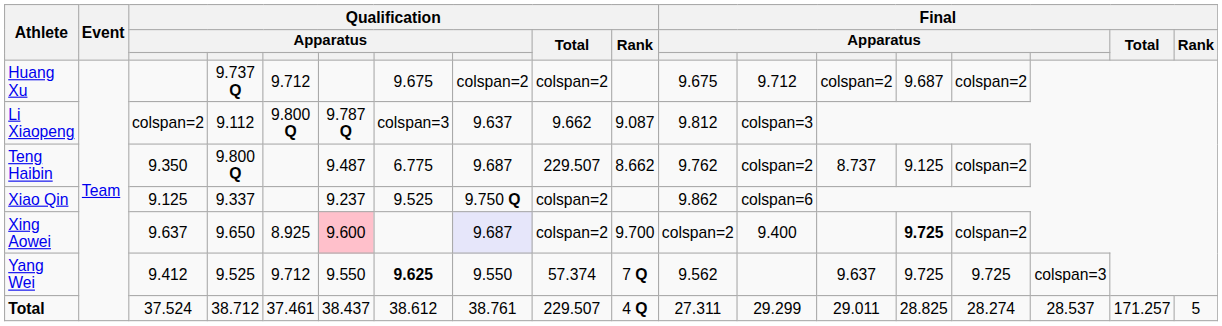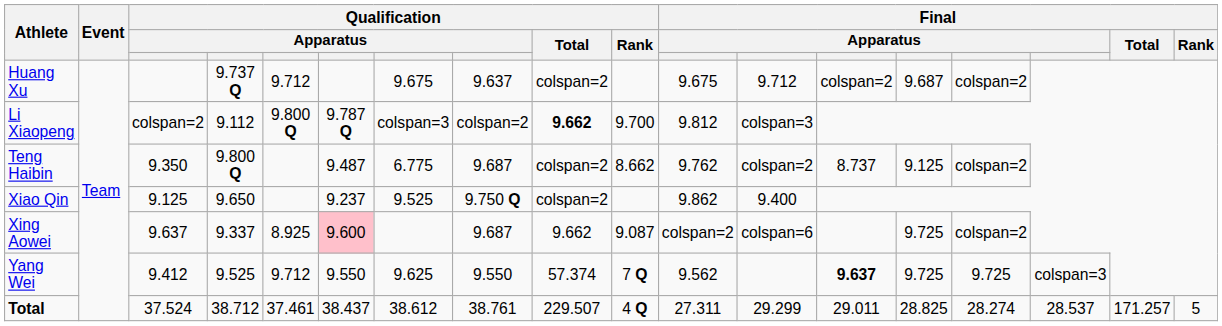(493, 81) colspan=2 -> (493, 81) 9.637
(493, 124) 9.637 -> (493, 124) colspan=2
(572, 124) normal -> (572, 124) bold
(635, 124) 9.087 -> (635, 124) 9.700
(572, 166) 229.507 -> (572, 166) colspan=2
(235, 199) 9.337 -> (235, 199) 9.650
(777, 199) colspan=6 -> (777, 199) 9.400
(235, 233) 9.650 -> (235, 233) 9.337
(493, 233) lavender background -> (493, 233) no background
(572, 233) colspan=2 -> (572, 233) 9.662
(635, 233) 9.700 -> (635, 233) 9.087
(777, 233) 9.400 -> (777, 233) colspan=6
(924, 233) bold -> (924, 233) normal
(413, 275) bold -> (413, 275) normal
(856, 275) normal -> (856, 275) bold
